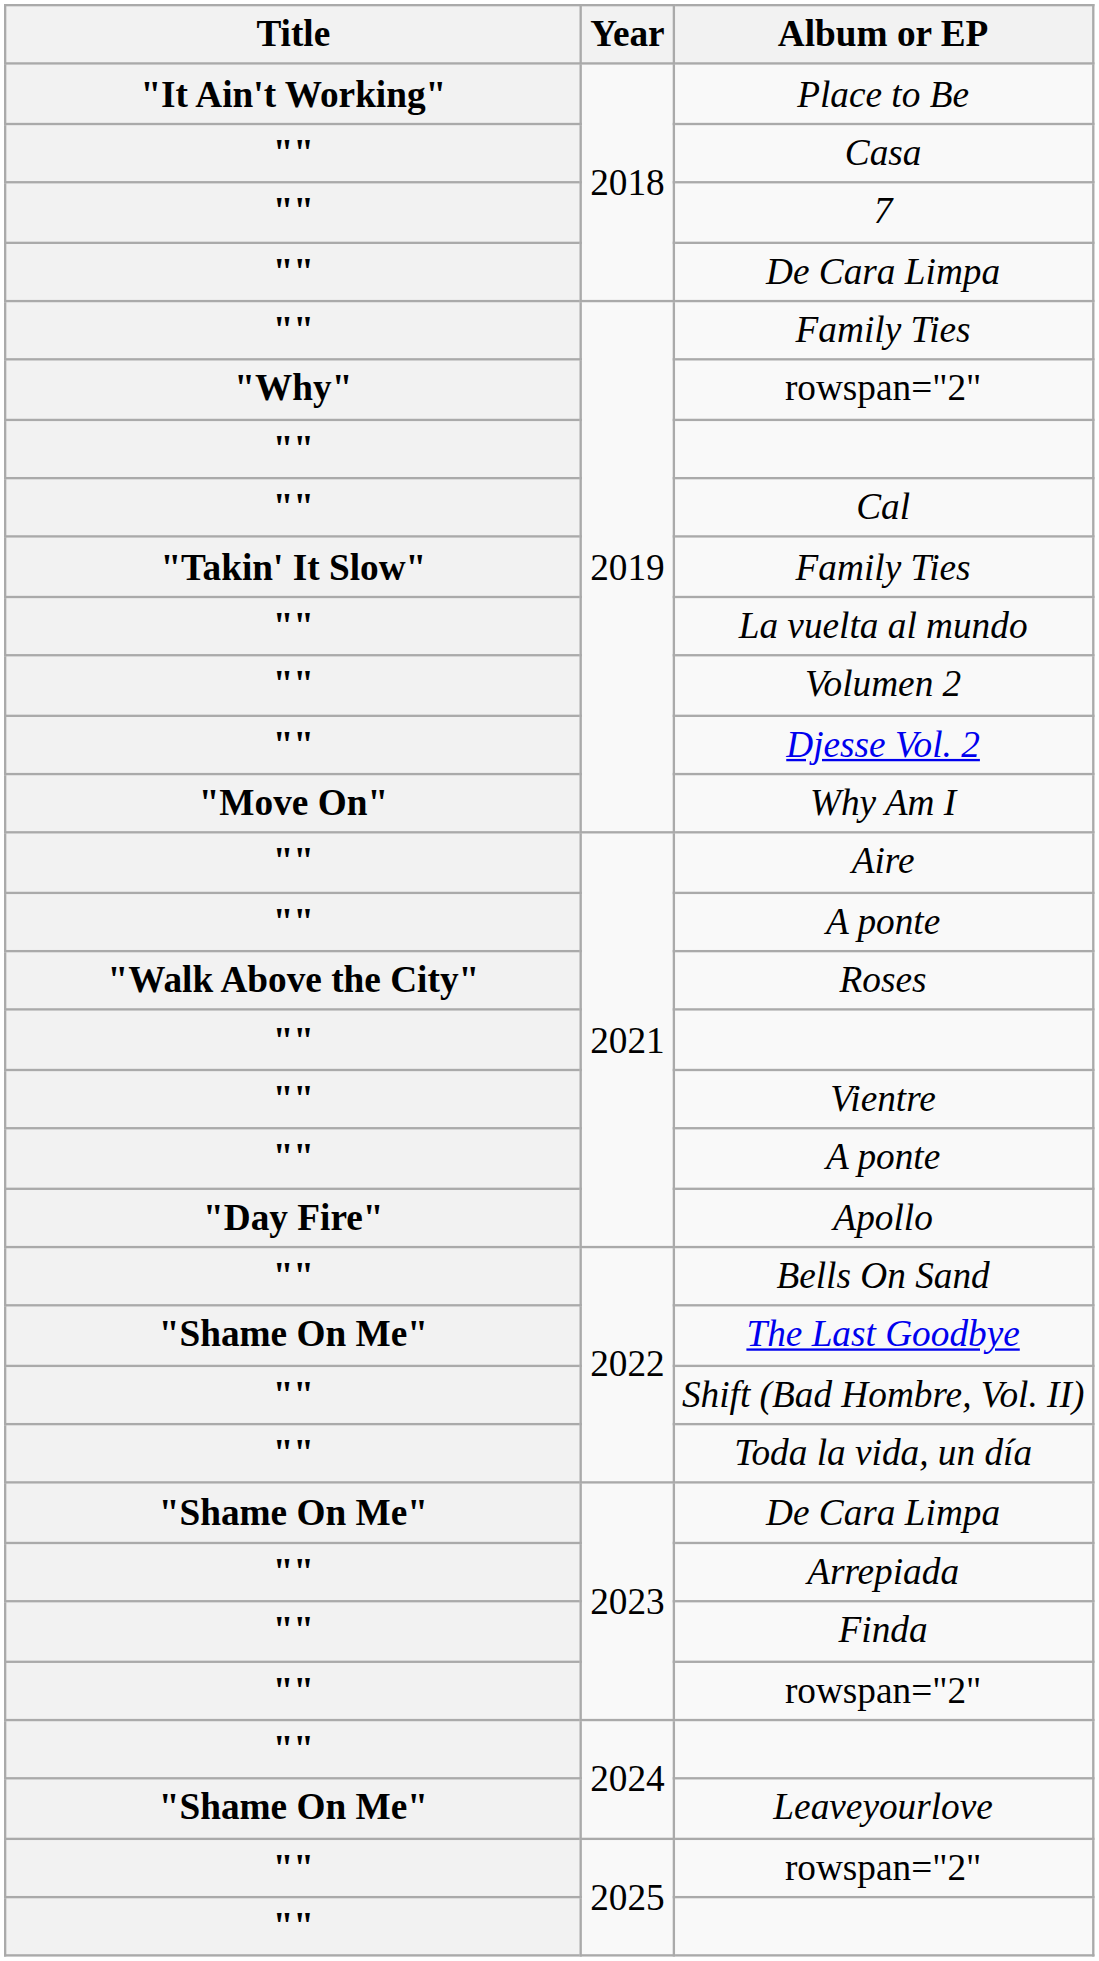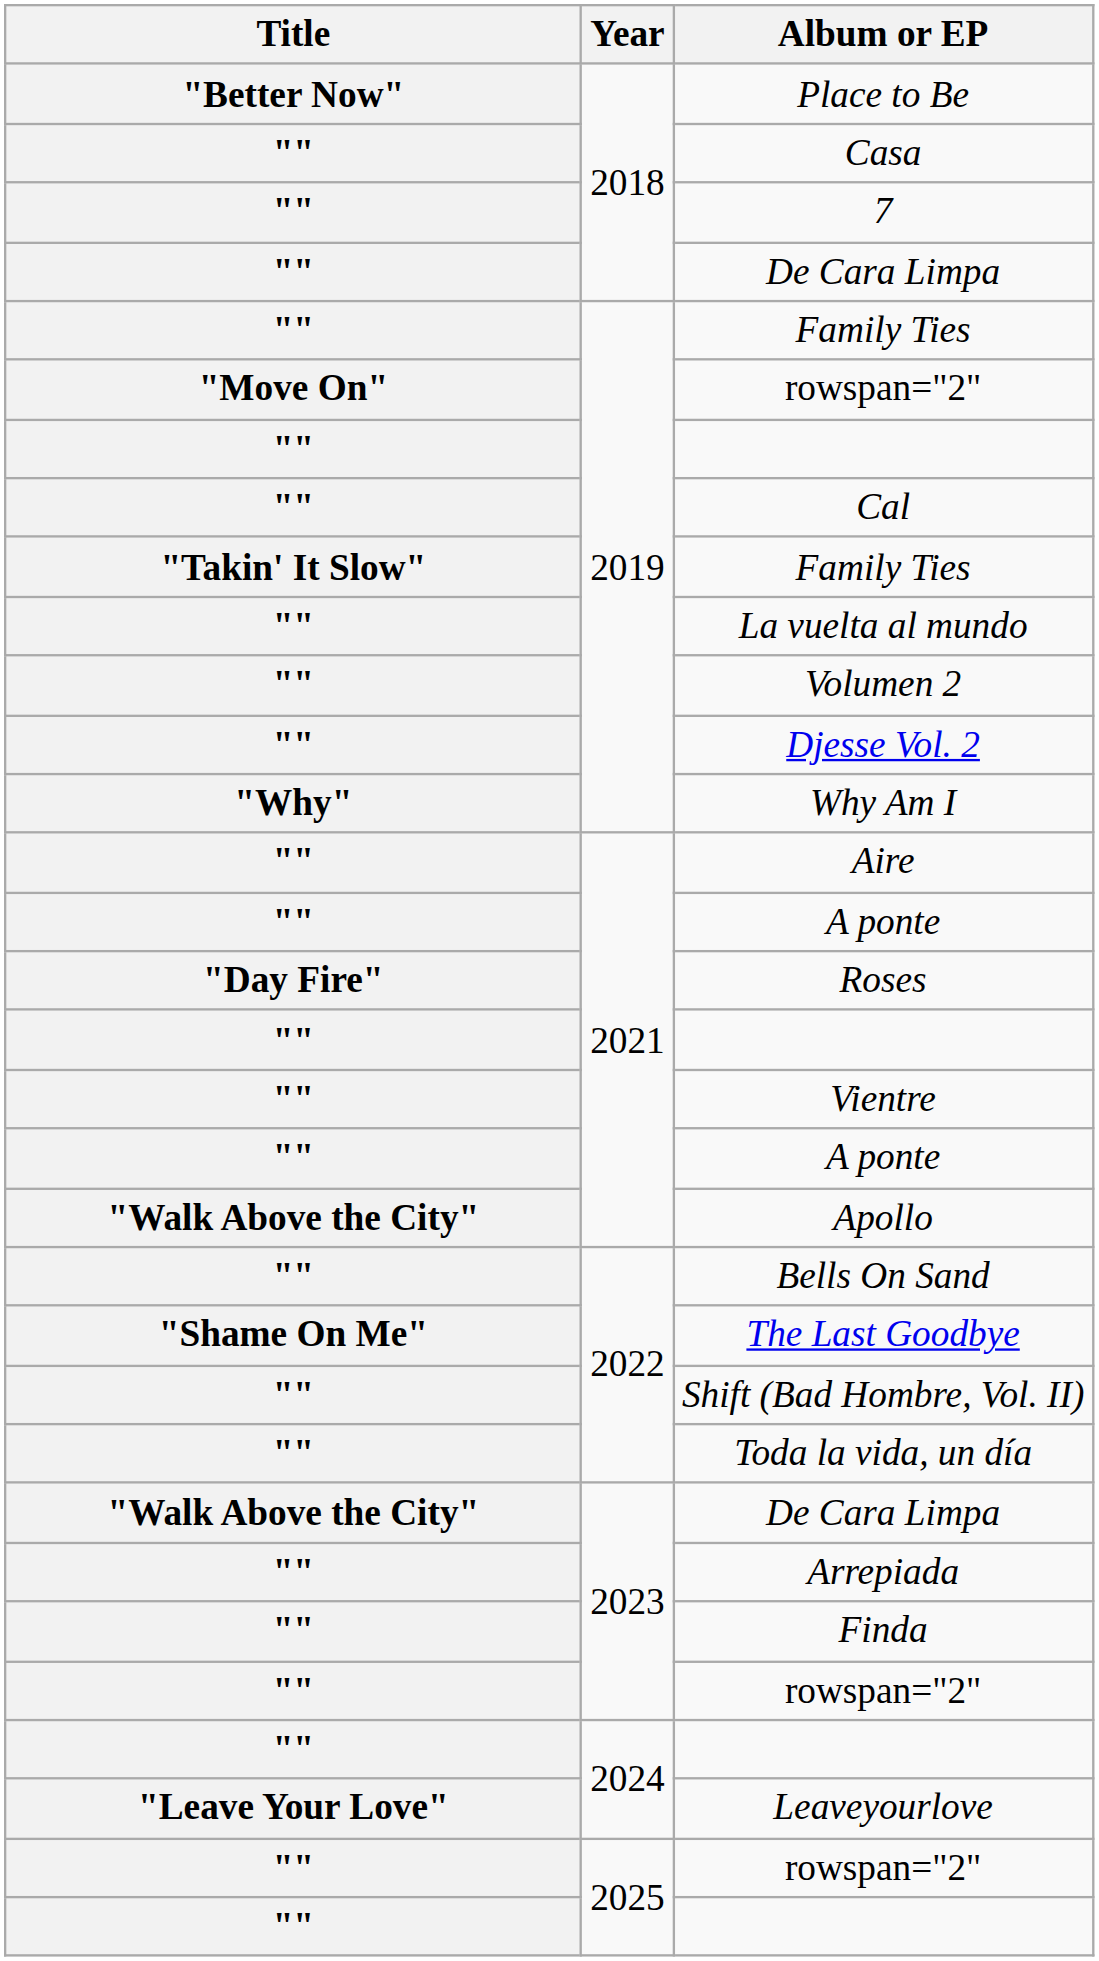(293, 93) "It Ain't Working" -> (293, 93) "Better Now"
(293, 388) "Why" -> (293, 388) "Move On"
(293, 802) "Move On" -> (293, 802) "Why"
(293, 980) "Walk Above the City" -> (293, 980) "Day Fire"
(293, 1216) "Day Fire" -> (293, 1216) "Walk Above the City"
(293, 1512) "Shame On Me" -> (293, 1512) "Walk Above the City"
(293, 1807) "Shame On Me" -> (293, 1807) "Leave Your Love"
